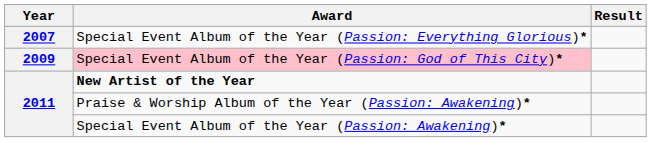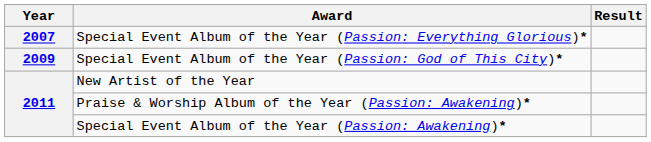(320, 60) pink background -> (320, 60) no background
(166, 82) bold -> (166, 82) normal
